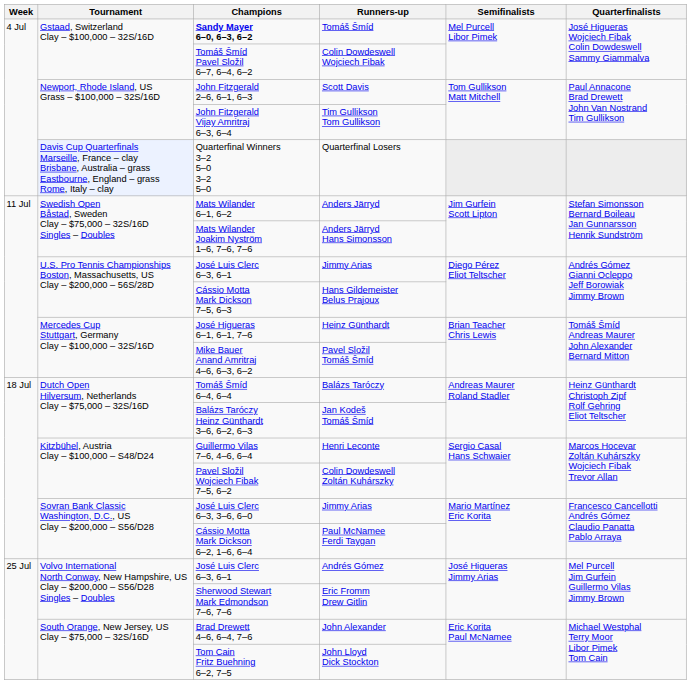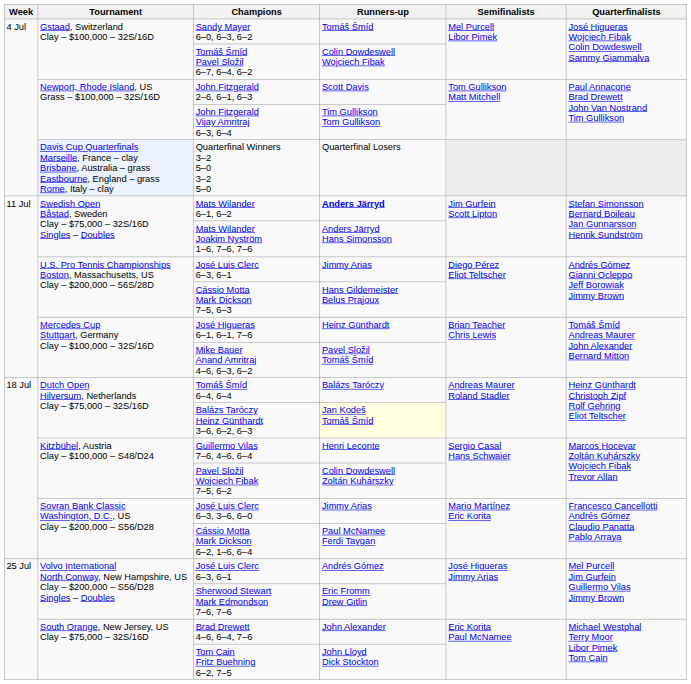(224, 32) bold -> (224, 32) normal
(351, 204) normal -> (353, 204) bold
(348, 415) no background -> (348, 415) lightyellow background
